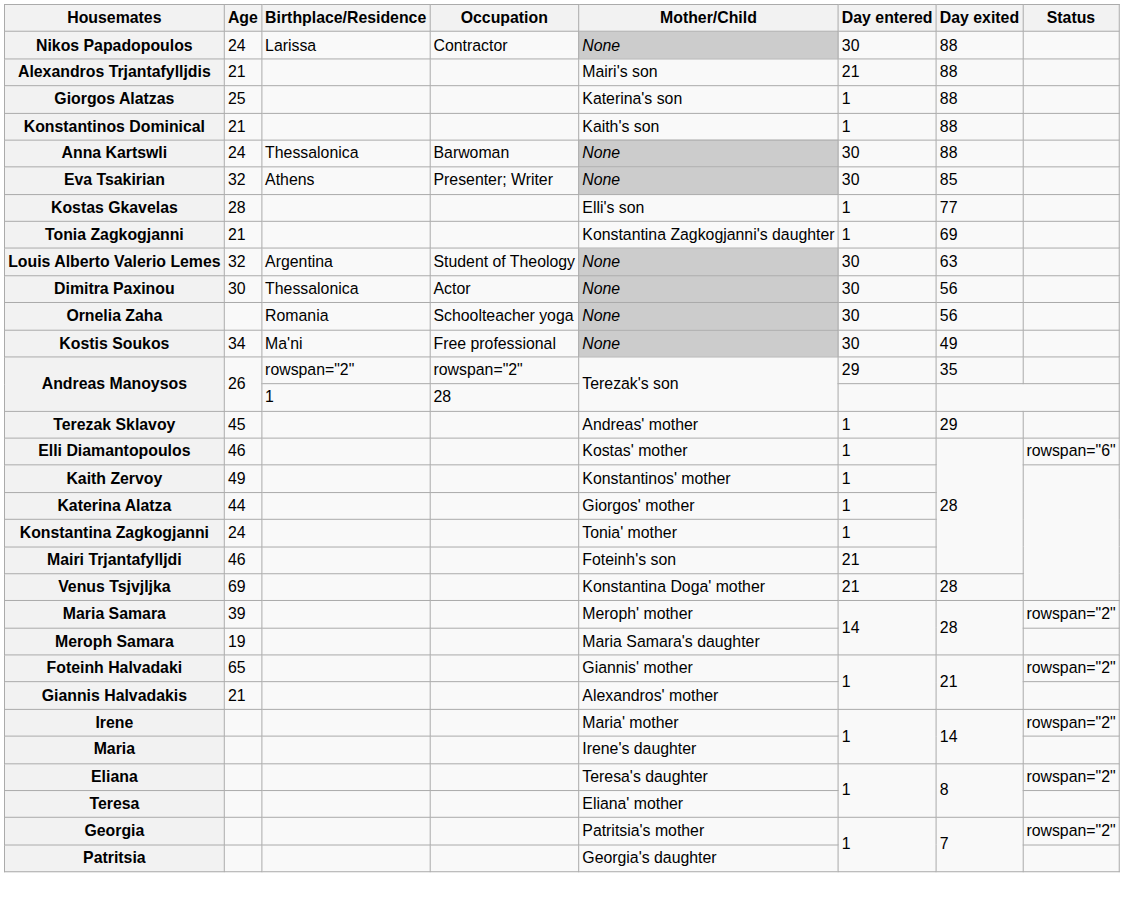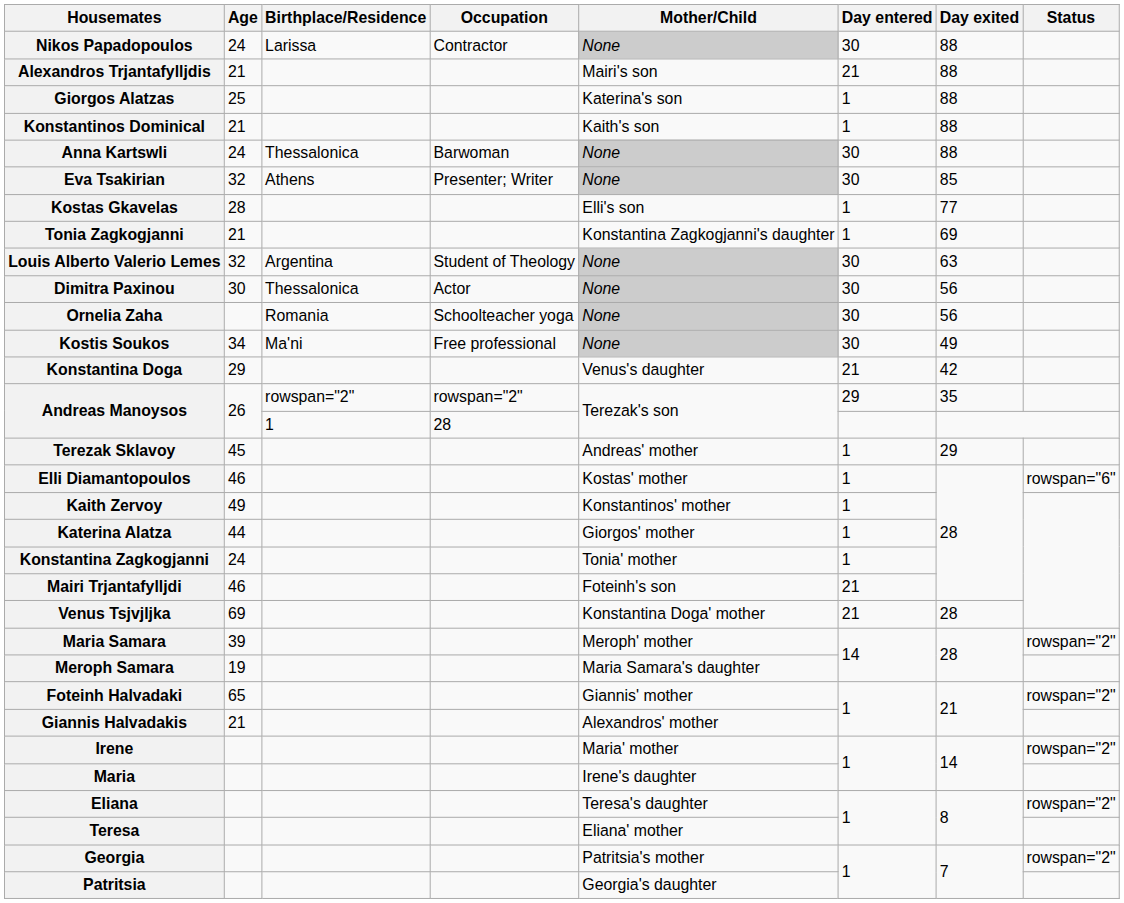+ row: (114, 370)
